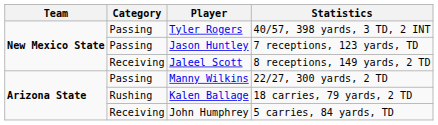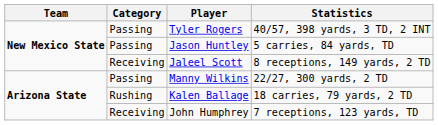(336, 46) 7 receptions, 123 yards, TD -> (324, 46) 5 carries, 84 yards, TD
(324, 112) 5 carries, 84 yards, TD -> (336, 112) 7 receptions, 123 yards, TD
